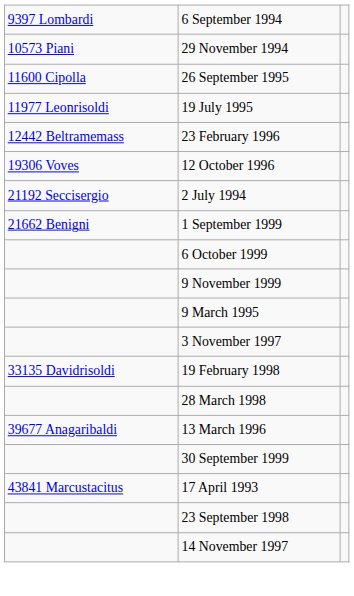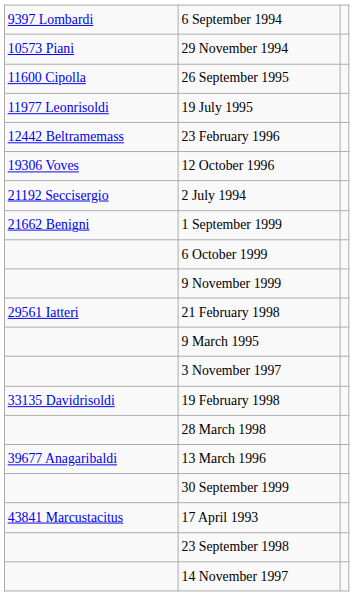+ row: (231, 312)
